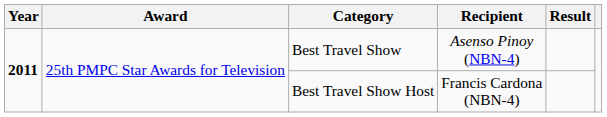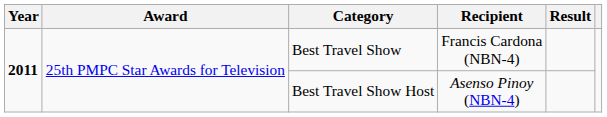(492, 49) Asenso Pinoy (NBN-4) -> (492, 49) Francis Cardona (NBN-4)
(492, 91) Francis Cardona (NBN-4) -> (492, 91) Asenso Pinoy (NBN-4)
